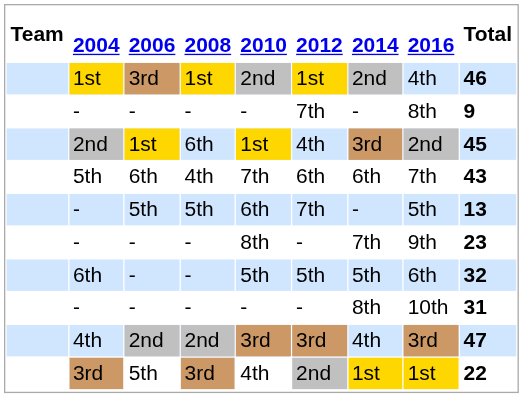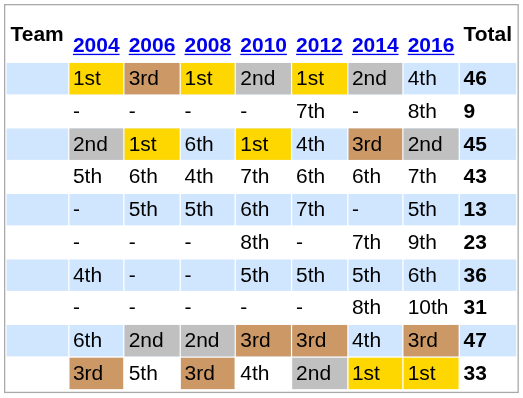(87, 275) 6th -> (87, 275) 4th
(475, 275) 32 -> (475, 275) 36
(87, 340) 4th -> (87, 340) 6th
(475, 373) 22 -> (475, 373) 33
